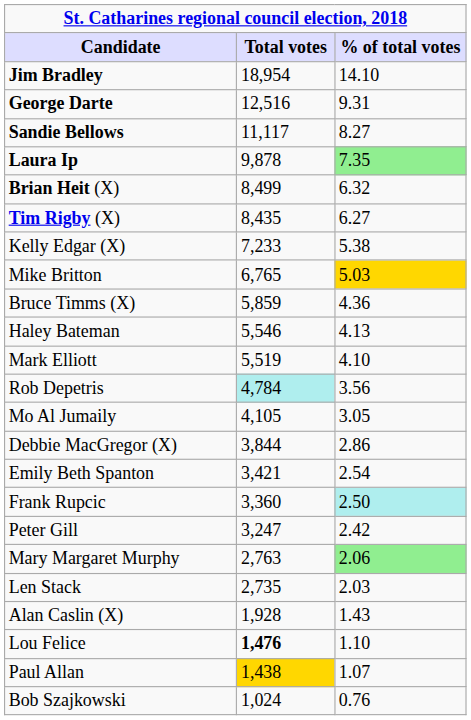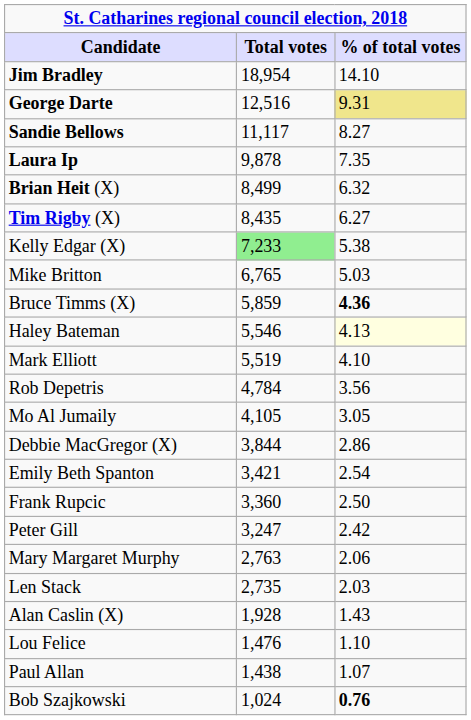(354, 103) no background -> (354, 103) khaki background
(354, 160) lightgreen background -> (354, 160) no background
(261, 246) no background -> (261, 246) lightgreen background
(354, 274) gold background -> (354, 274) no background
(354, 302) normal -> (354, 302) bold
(354, 331) no background -> (354, 331) lightyellow background
(261, 388) paleturquoise background -> (261, 388) no background
(354, 501) paleturquoise background -> (354, 501) no background
(354, 558) lightgreen background -> (354, 558) no background
(261, 643) bold -> (261, 643) normal
(261, 672) gold background -> (261, 672) no background
(354, 700) normal -> (354, 700) bold
